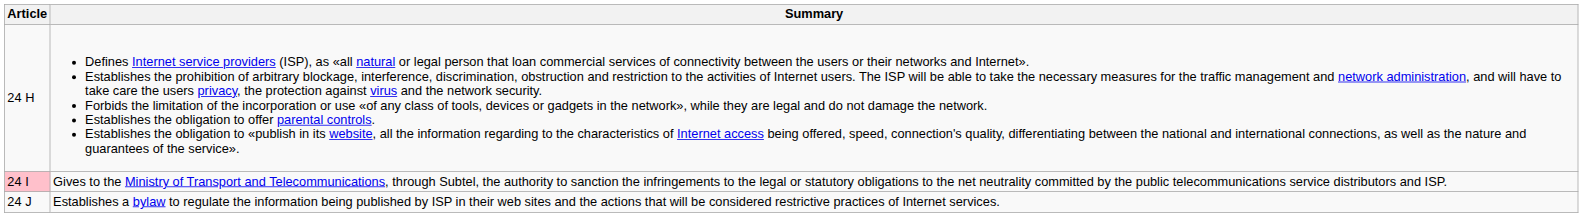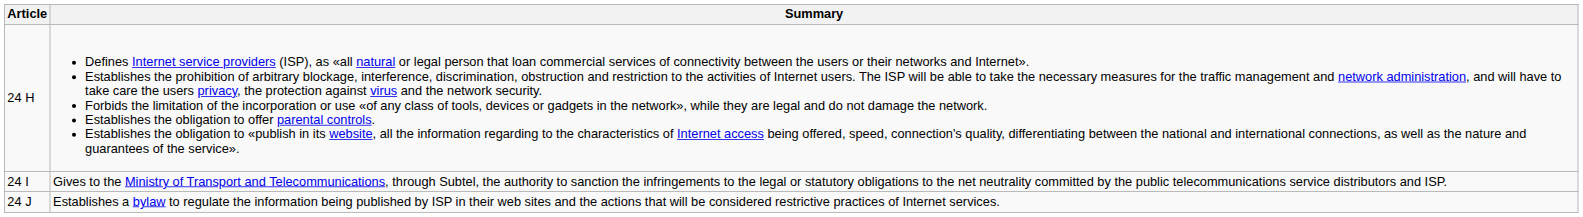(18, 181) pink background -> (18, 181) no background
